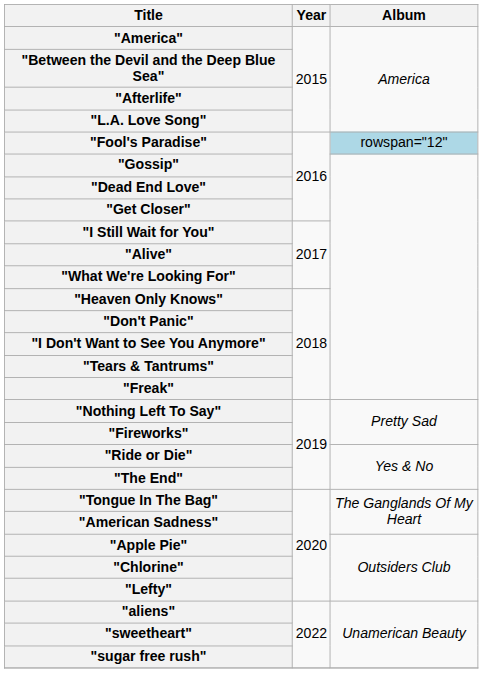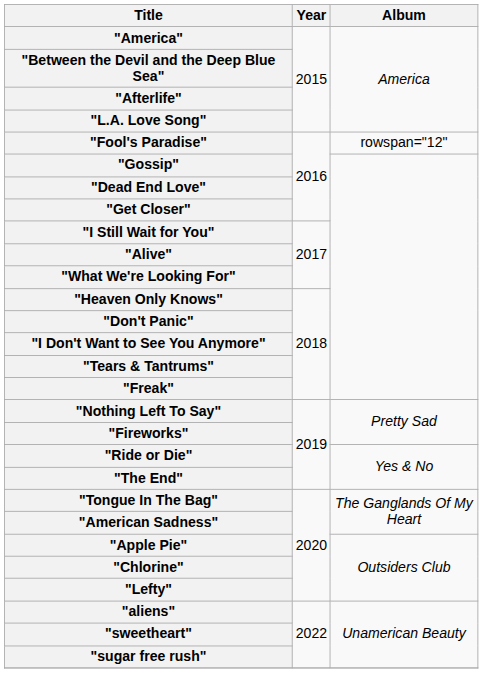(404, 143) lightblue background -> (404, 143) no background
